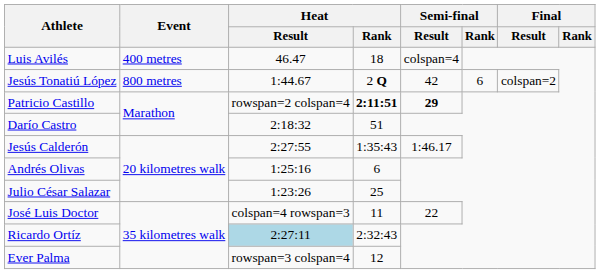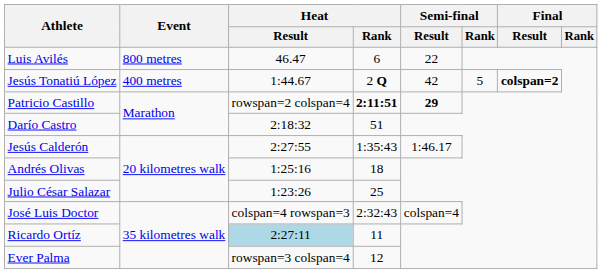(152, 58) 400 metres -> (152, 58) 800 metres
(377, 58) 18 -> (377, 58) 6
(431, 58) colspan=4 -> (431, 58) 22
(152, 81) 800 metres -> (152, 81) 400 metres
(480, 81) 6 -> (480, 81) 5
(528, 81) normal -> (530, 81) bold
(377, 169) 6 -> (377, 169) 18
(377, 213) 11 -> (377, 213) 2:32:43
(431, 213) 22 -> (431, 213) colspan=4
(377, 235) 2:32:43 -> (377, 235) 11
